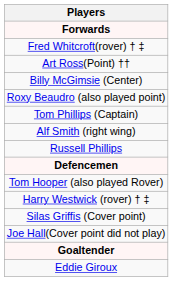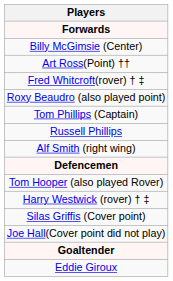(86, 47) Fred Whitcroft(rover) † ‡ -> (86, 47) Billy McGimsie (Center)
(86, 81) Billy McGimsie (Center) -> (86, 81) Fred Whitcroft(rover) † ‡
(86, 132) Alf Smith (right wing) -> (86, 132) Russell Phillips
(86, 149) Russell Phillips -> (86, 149) Alf Smith (right wing)
